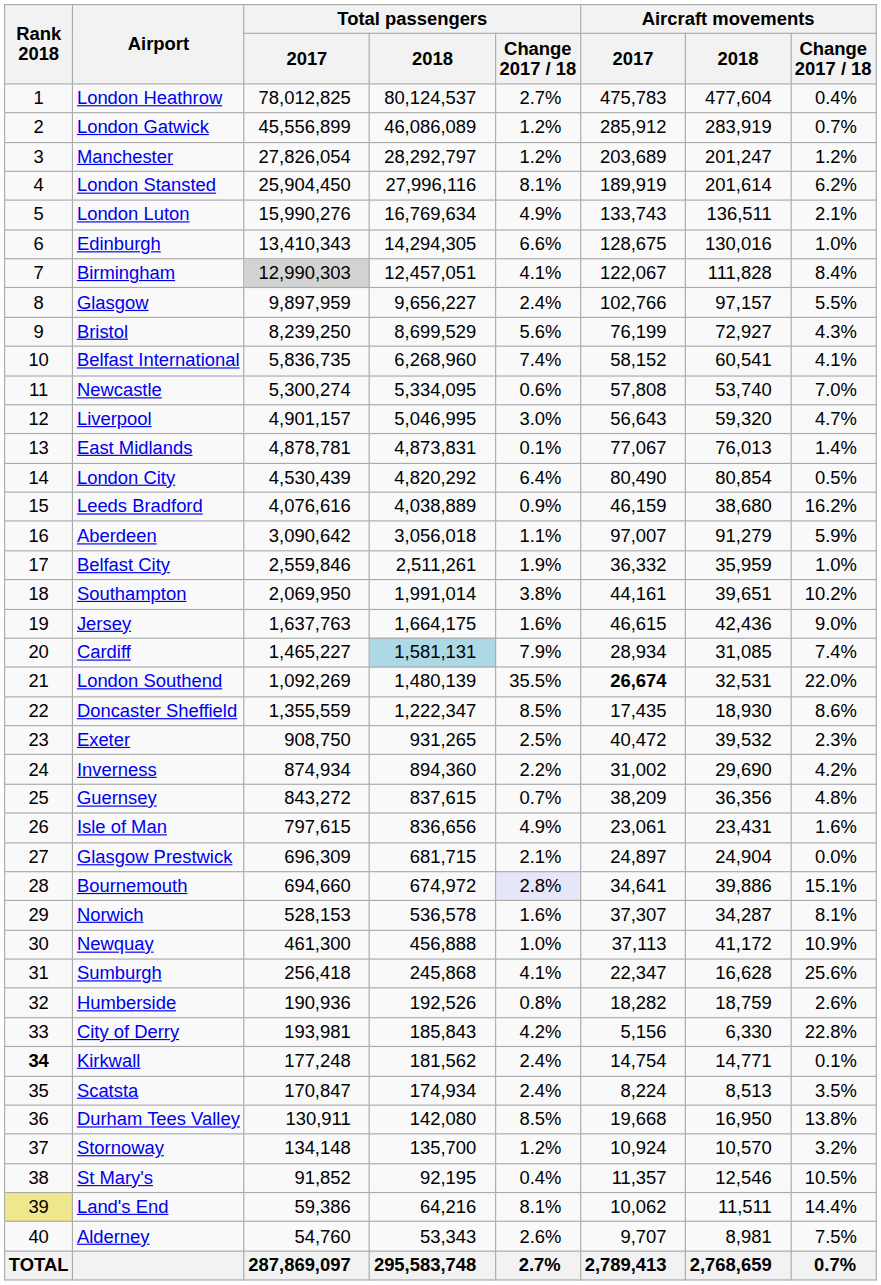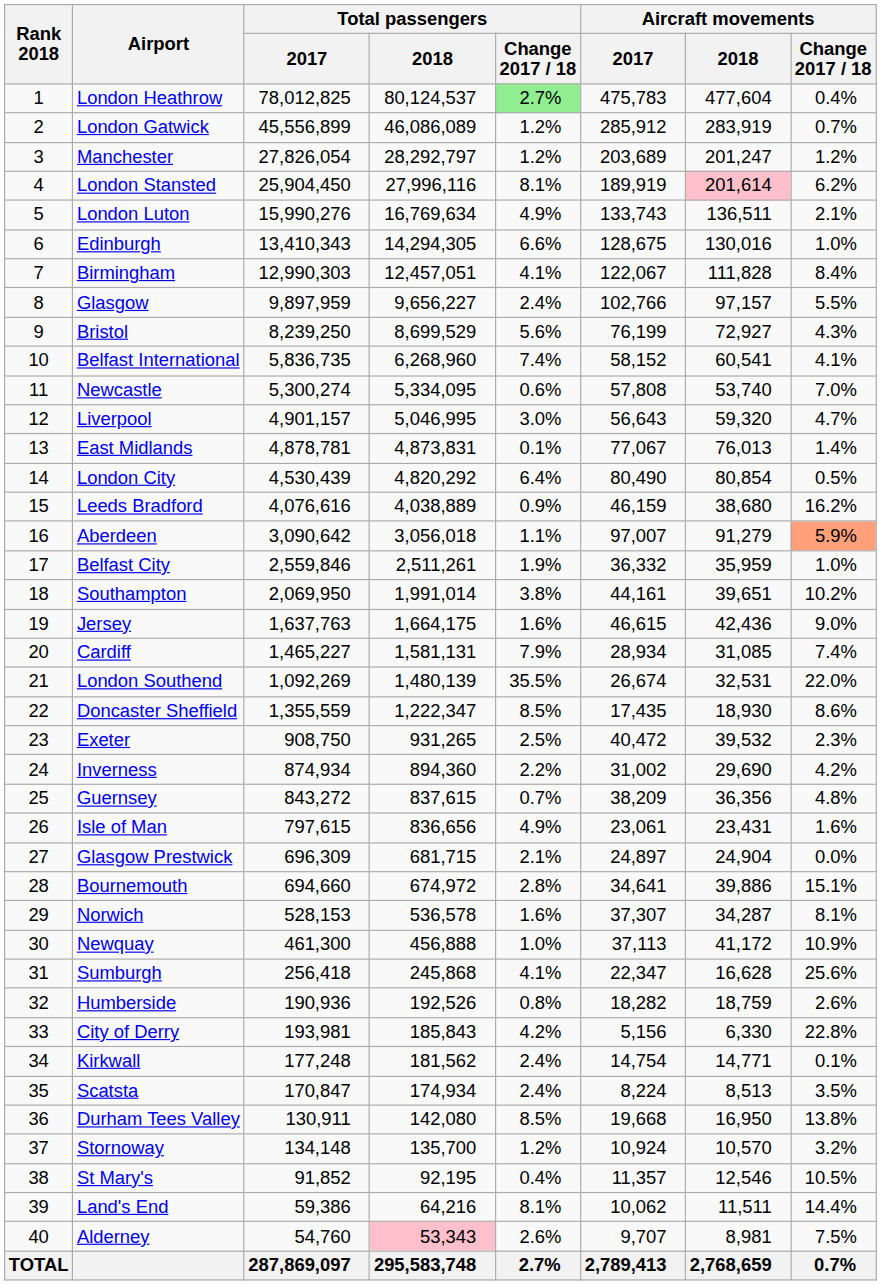(540, 98) no background -> (540, 98) lightgreen background
(738, 185) no background -> (738, 185) pink background
(305, 273) lightgrey background -> (305, 273) no background
(836, 535) no background -> (836, 535) lightsalmon background
(435, 652) lightblue background -> (435, 652) no background
(638, 681) bold -> (638, 681) normal
(540, 886) lavender background -> (540, 886) no background
(39, 1061) bold -> (39, 1061) normal
(39, 1207) khaki background -> (39, 1207) no background
(448, 1236) no background -> (448, 1236) pink background
